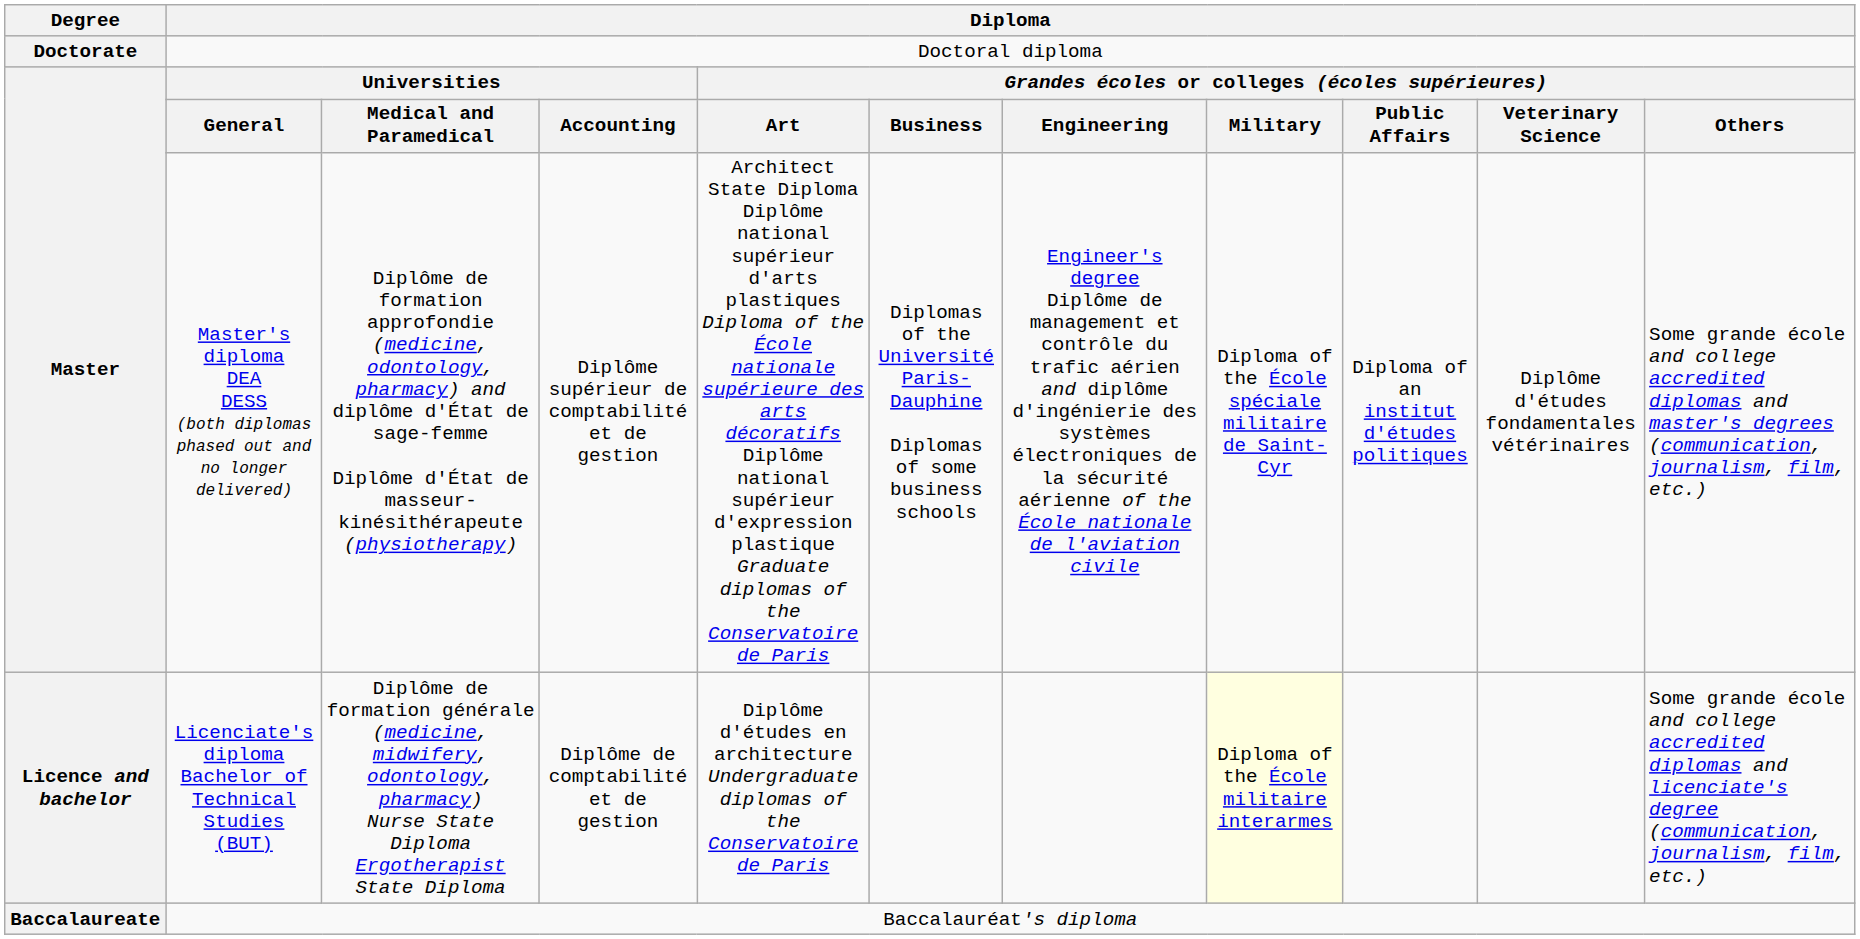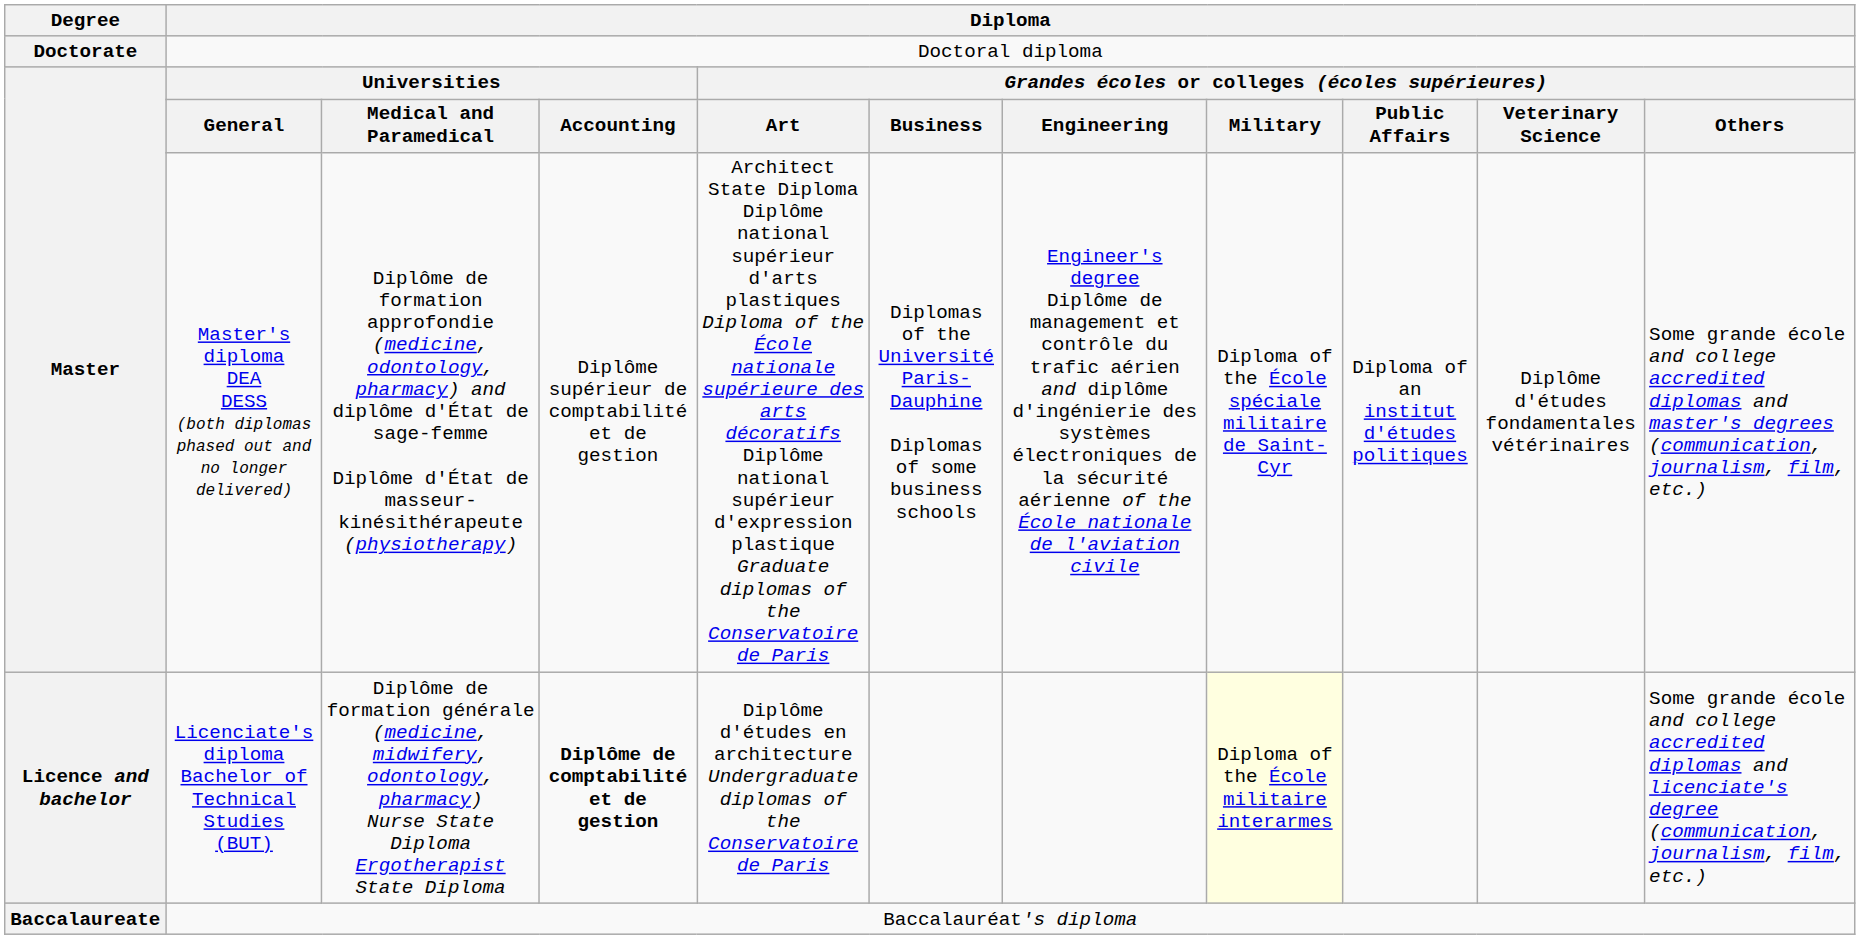(618, 788) normal -> (618, 788) bold
